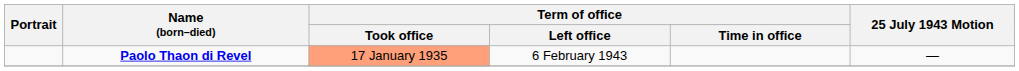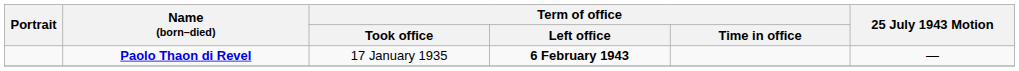(399, 55) lightsalmon background -> (399, 55) no background
(580, 55) normal -> (580, 55) bold
